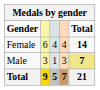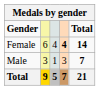(64, 45) normal -> (64, 45) bold
(82, 61) khaki background -> (82, 61) no background
